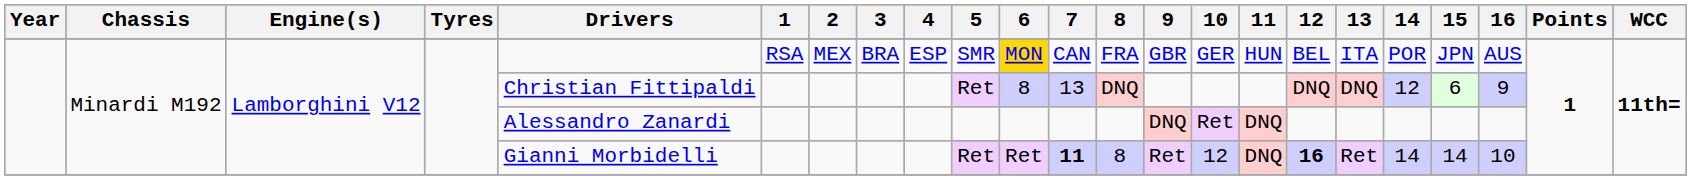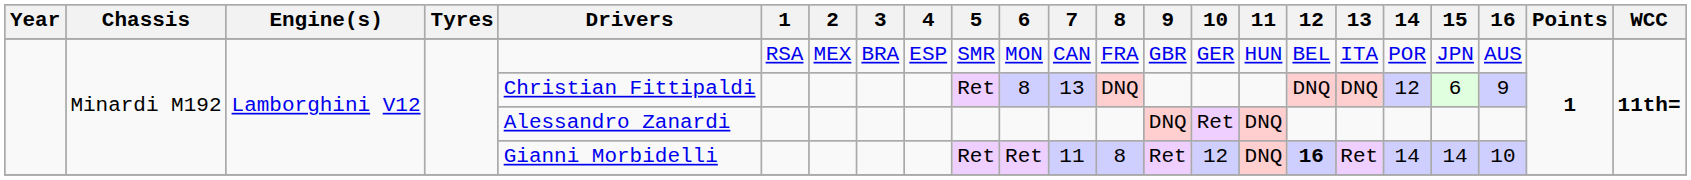(1024, 56) gold background -> (1024, 56) no background
(1072, 158) bold -> (1072, 158) normal
